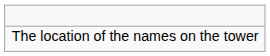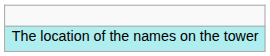(135, 36) no background -> (135, 36) paleturquoise background
